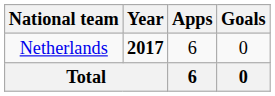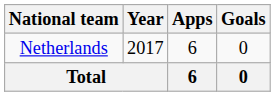(145, 47) bold -> (145, 47) normal
